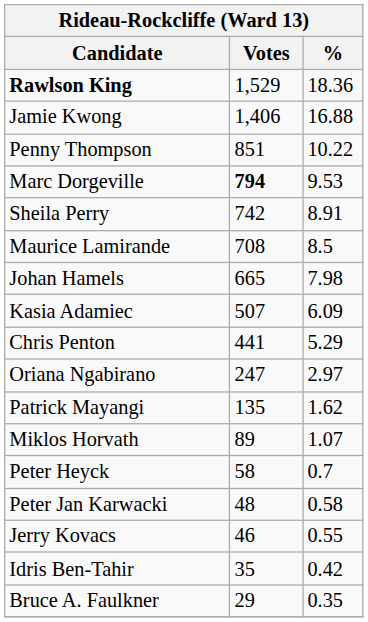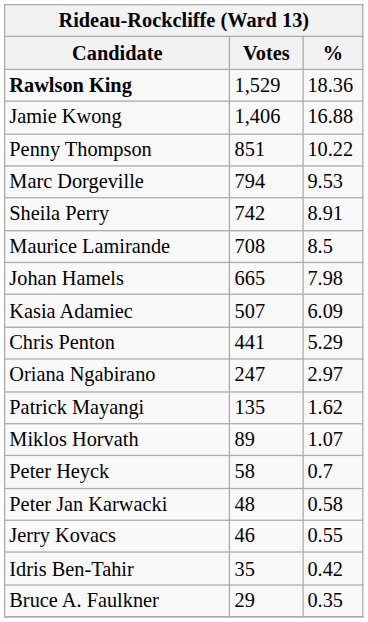(250, 181) bold -> (250, 181) normal
